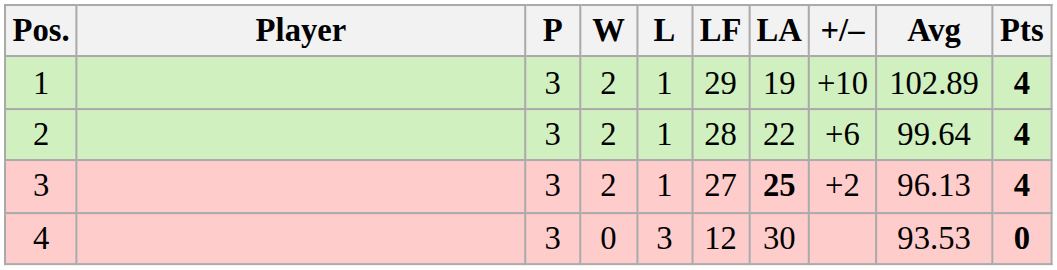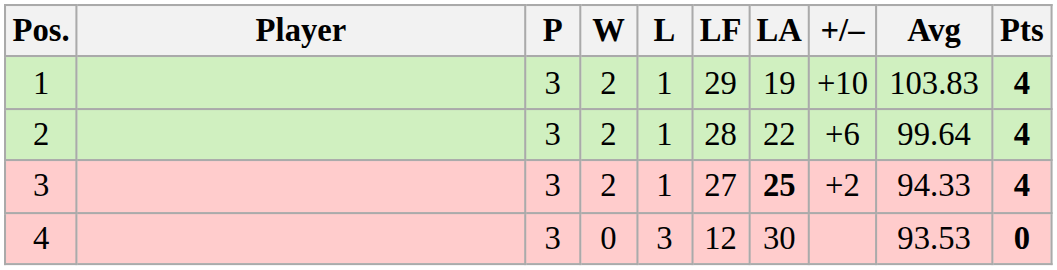(934, 82) 102.89 -> (934, 82) 103.83
(934, 185) 96.13 -> (934, 185) 94.33
